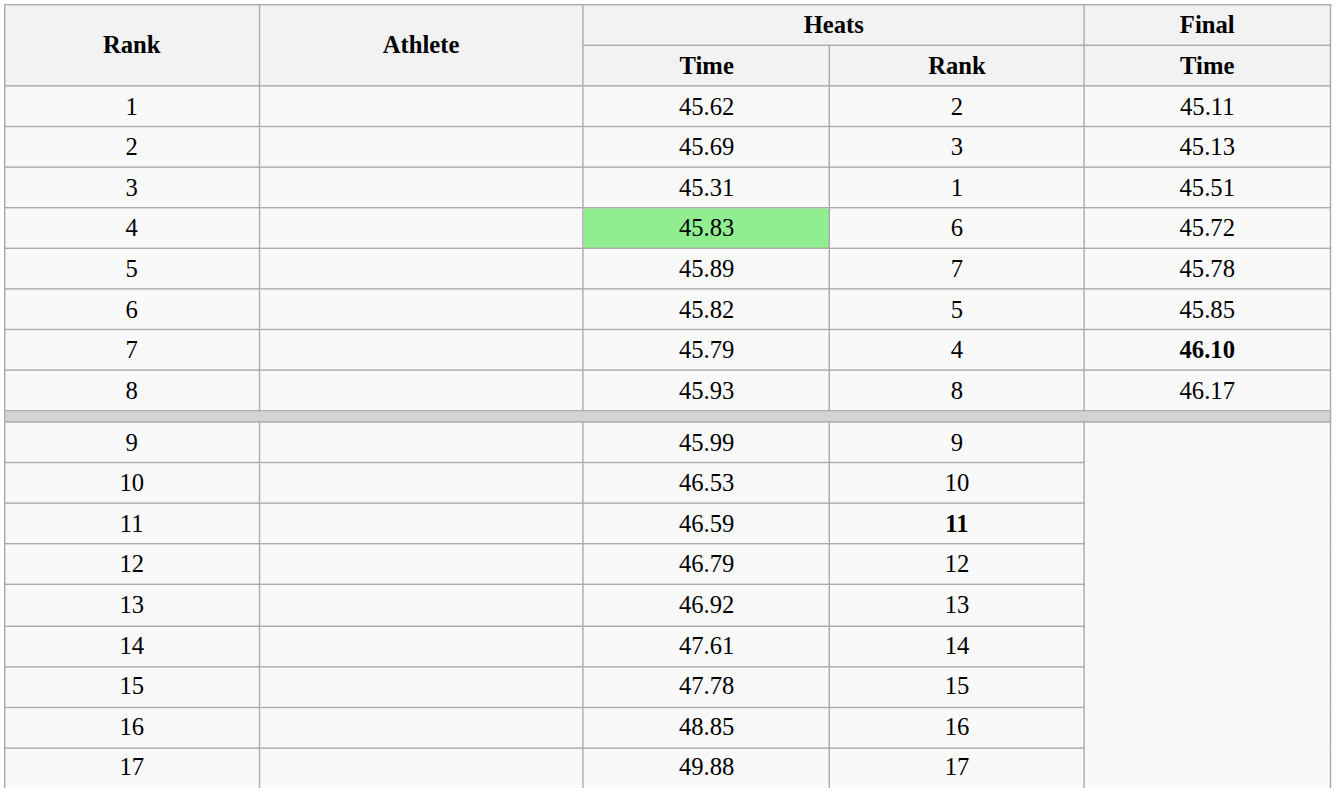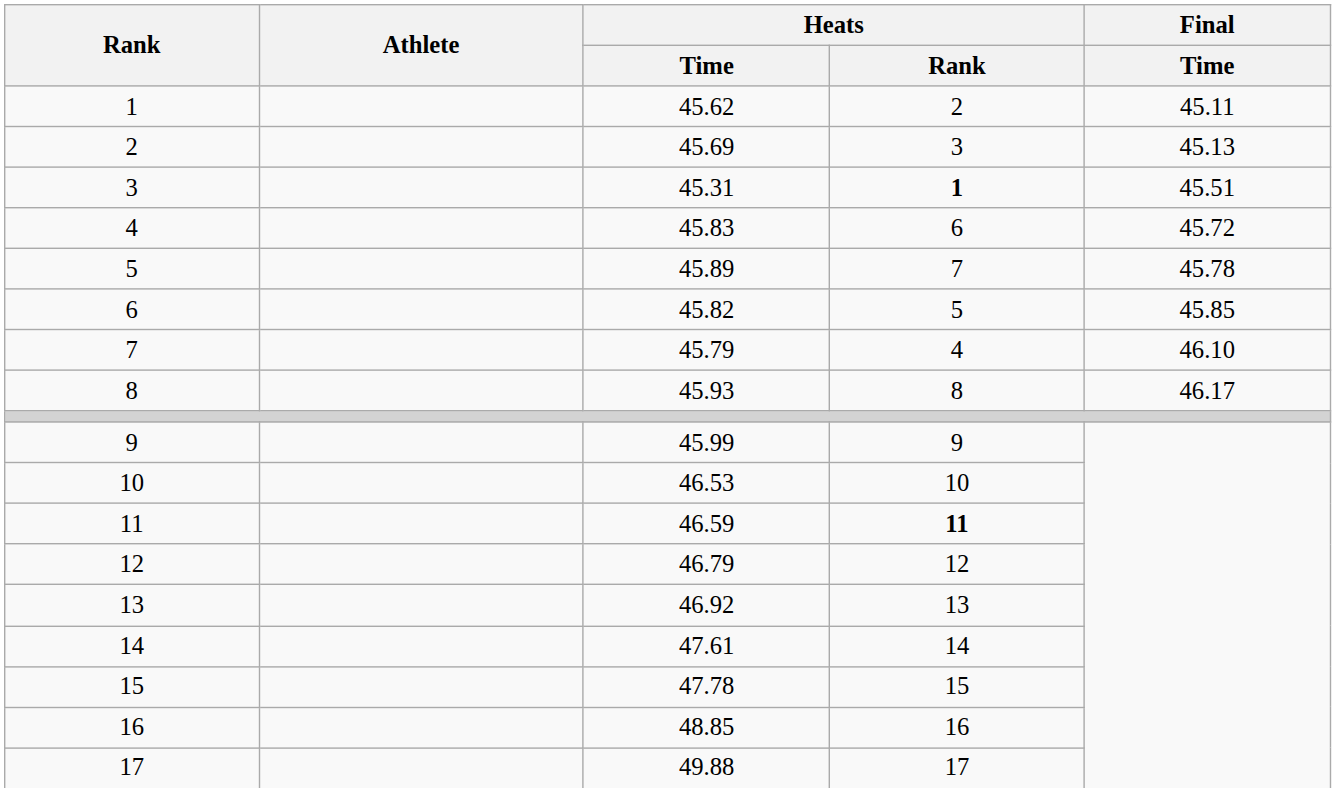(957, 186) normal -> (957, 186) bold
(707, 227) lightgreen background -> (707, 227) no background
(1207, 349) bold -> (1207, 349) normal
